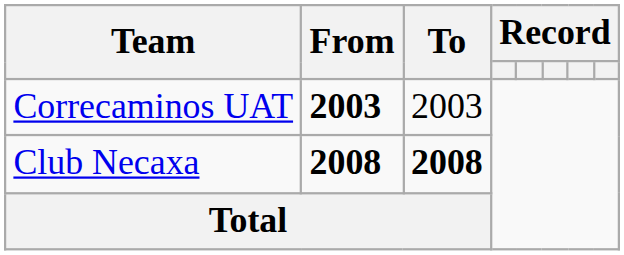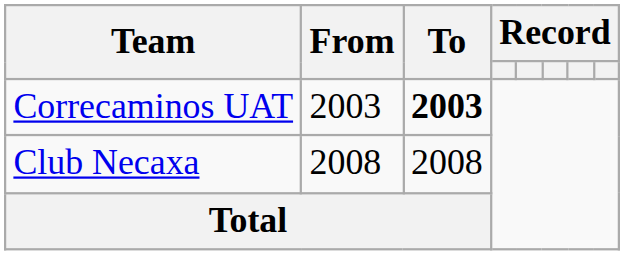(345, 106) bold -> (345, 106) normal
(447, 106) normal -> (447, 106) bold
(345, 163) bold -> (345, 163) normal
(447, 163) bold -> (447, 163) normal
